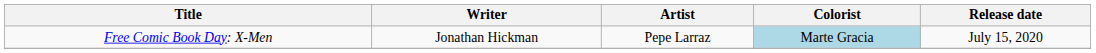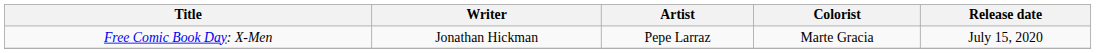(837, 37) lightblue background -> (837, 37) no background
